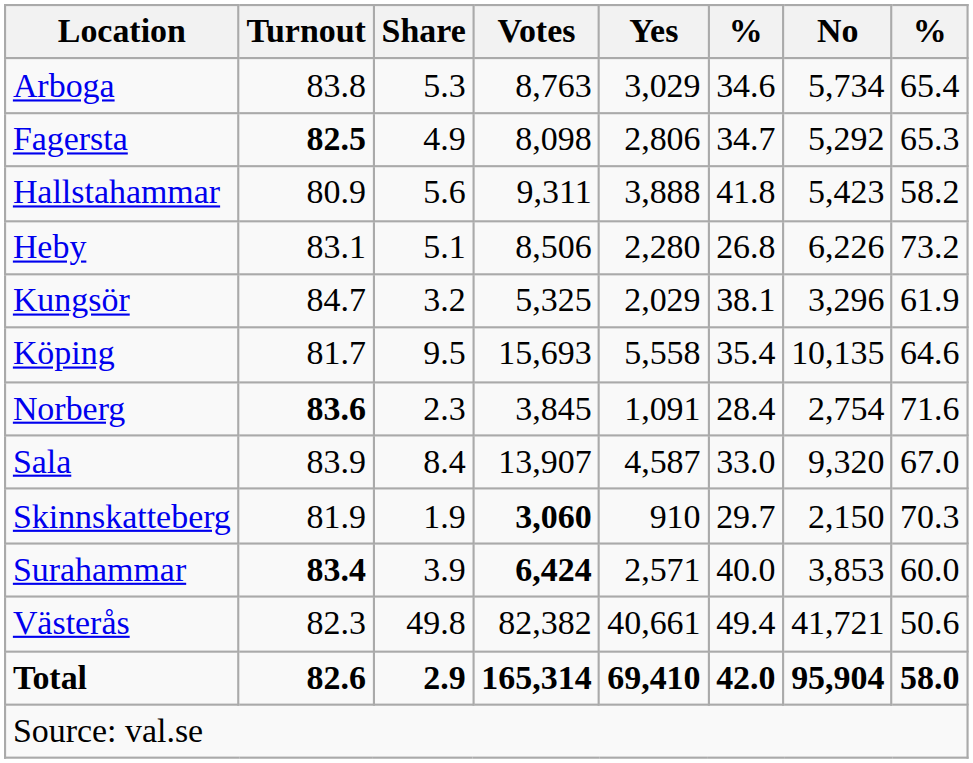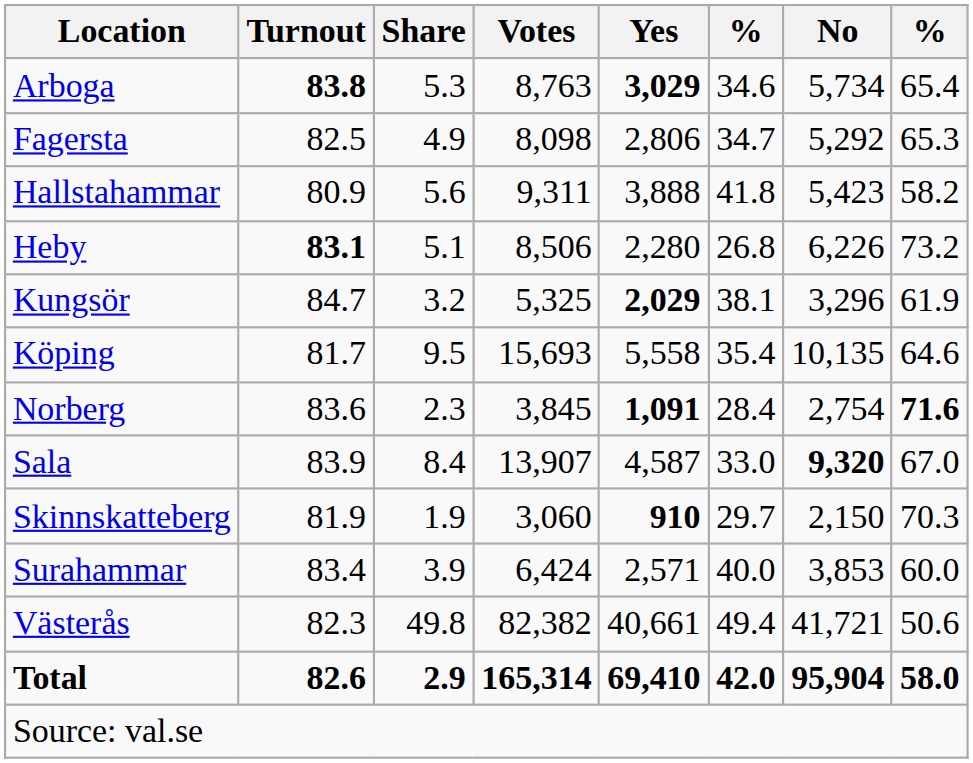(336, 85) normal -> (336, 85) bold
(662, 85) normal -> (662, 85) bold
(336, 138) bold -> (336, 138) normal
(336, 246) normal -> (336, 246) bold
(662, 300) normal -> (662, 300) bold
(336, 407) bold -> (336, 407) normal
(662, 407) normal -> (662, 407) bold
(930, 407) normal -> (930, 407) bold
(846, 461) normal -> (846, 461) bold
(553, 515) bold -> (553, 515) normal
(675, 515) normal -> (675, 515) bold
(336, 569) bold -> (336, 569) normal
(553, 569) bold -> (553, 569) normal
